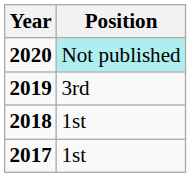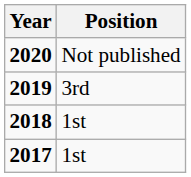(121, 54) paleturquoise background -> (121, 54) no background
